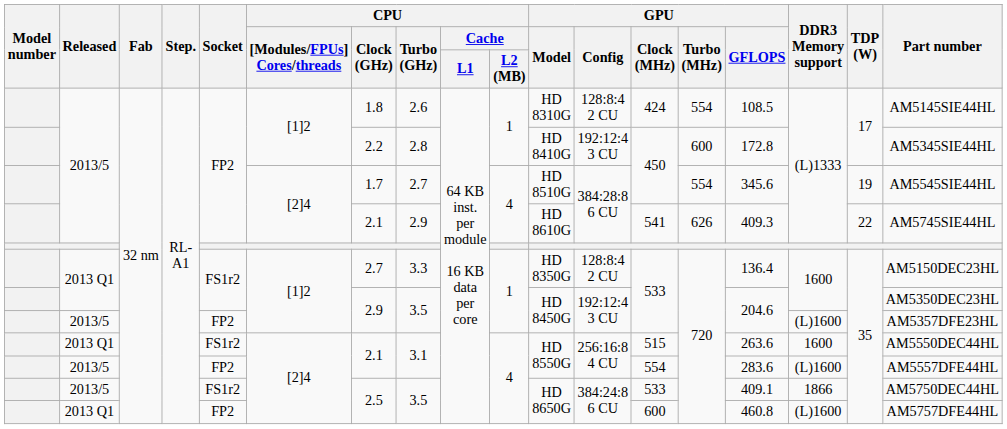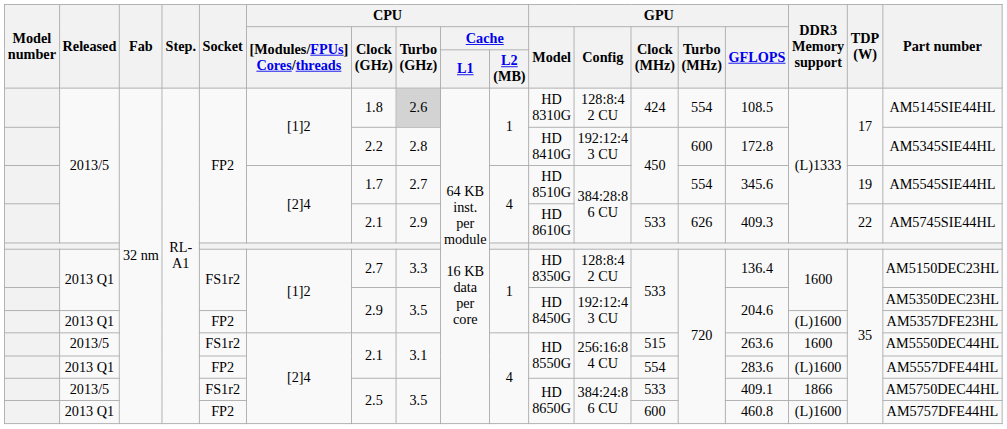(418, 107) no background -> (418, 107) lightgrey background
(655, 223) 541 -> (655, 223) 533
(89, 321) 2013/5 -> (89, 321) 2013 Q1
(89, 344) 2013 Q1 -> (89, 344) 2013/5
(89, 366) 2013/5 -> (89, 366) 2013 Q1
